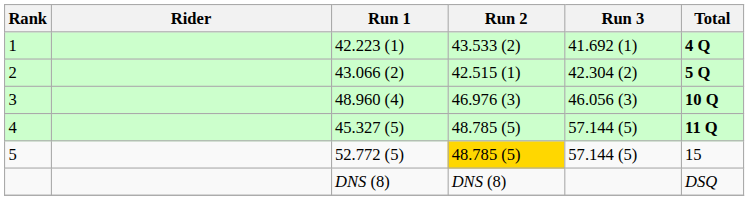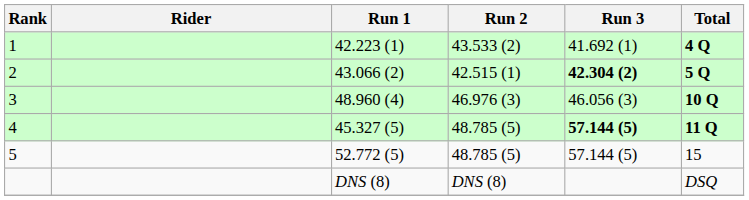(603, 72) normal -> (603, 72) bold
(603, 127) normal -> (603, 127) bold
(486, 154) gold background -> (486, 154) no background
